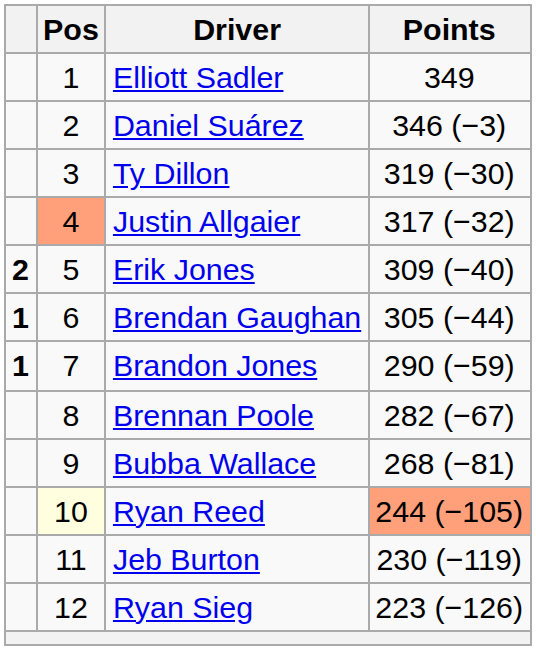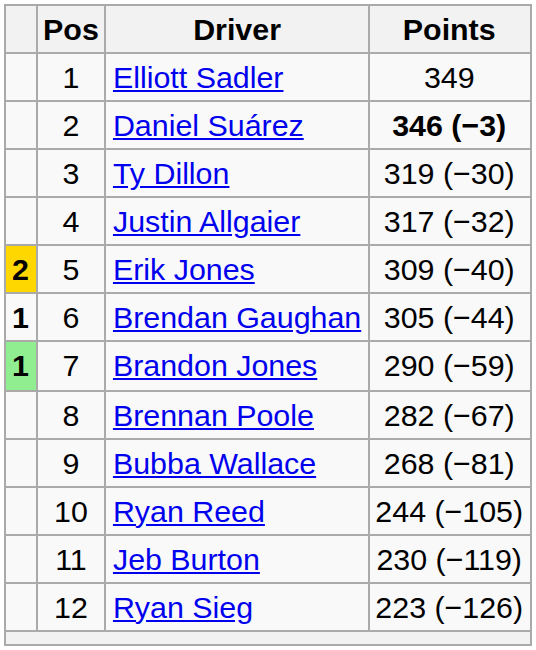(449, 126) normal -> (449, 126) bold
(71, 222) lightsalmon background -> (71, 222) no background
(21, 270) no background -> (21, 270) gold background
(21, 366) no background -> (21, 366) lightgreen background
(71, 510) lightyellow background -> (71, 510) no background
(449, 510) lightsalmon background -> (449, 510) no background
